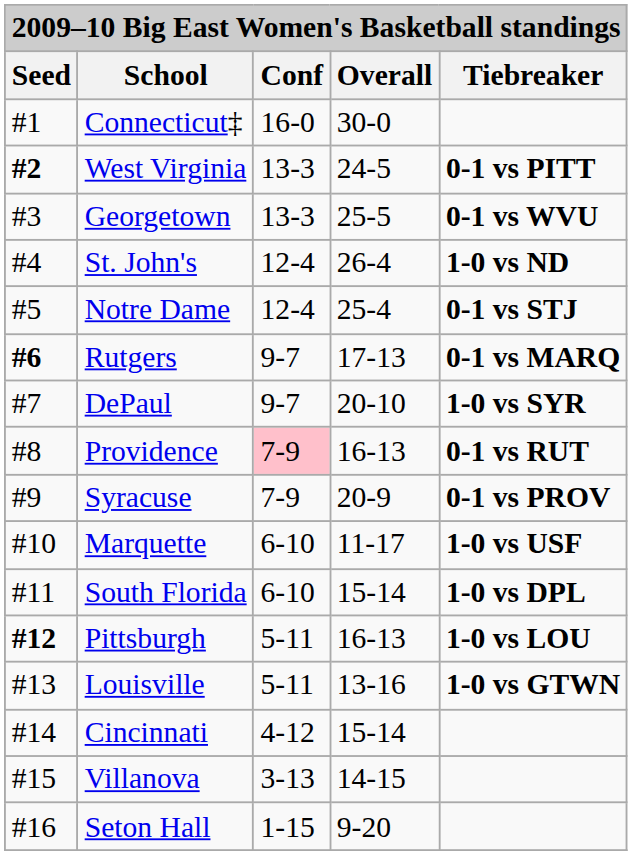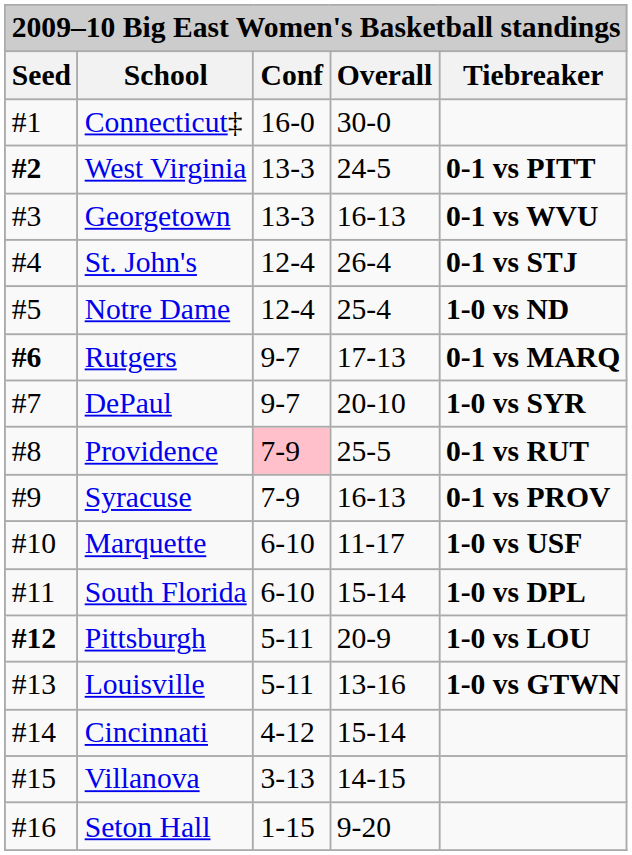(364, 215) 25-5 -> (371, 215) 16-13
(508, 262) 1-0 vs ND -> (512, 262) 0-1 vs STJ
(512, 309) 0-1 vs STJ -> (508, 309) 1-0 vs ND
(371, 450) 16-13 -> (364, 450) 25-5
(364, 497) 20-9 -> (371, 497) 16-13
(371, 638) 16-13 -> (364, 638) 20-9
